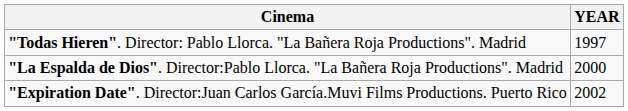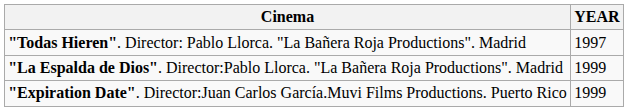(590, 67) 2000 -> (590, 67) 1999
(590, 93) 2002 -> (590, 93) 1999
